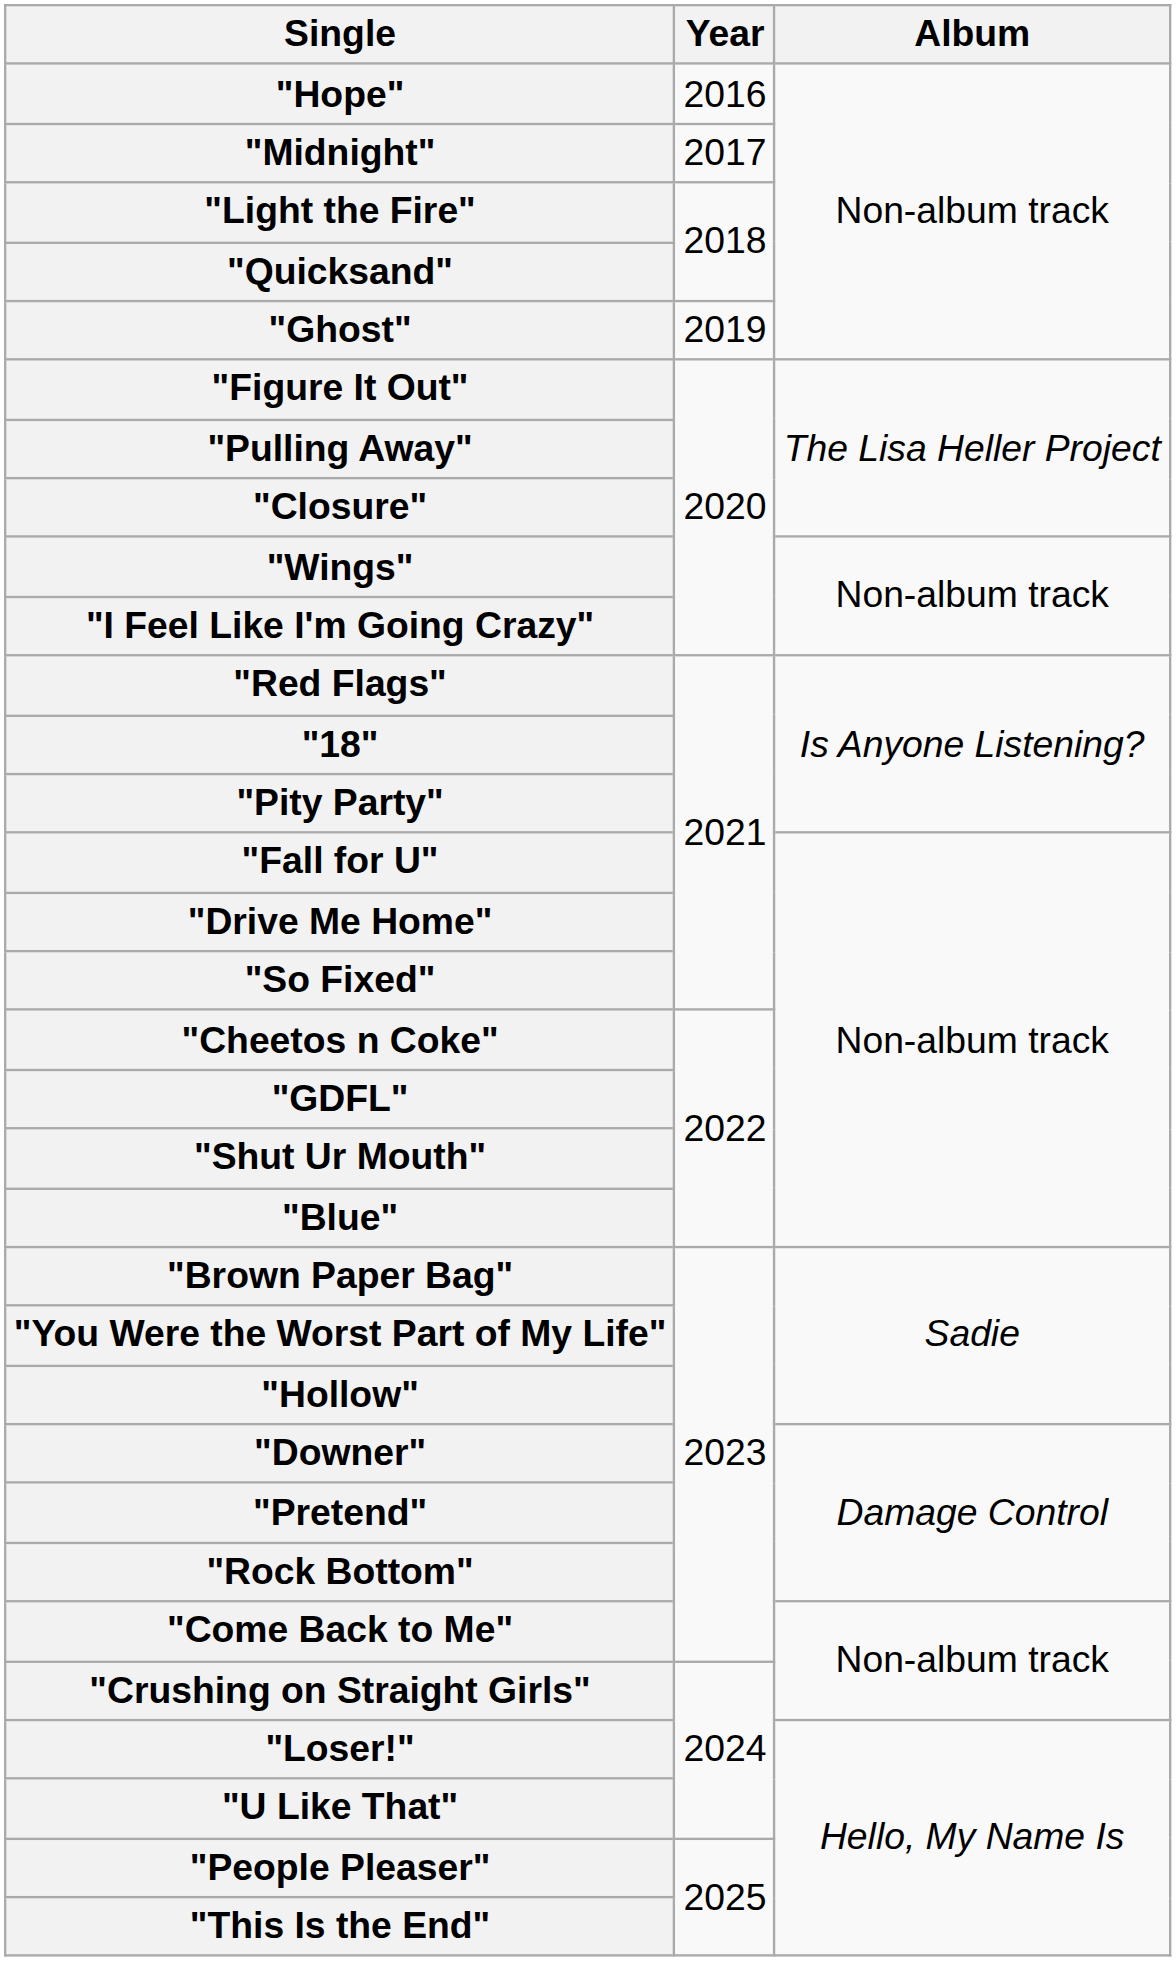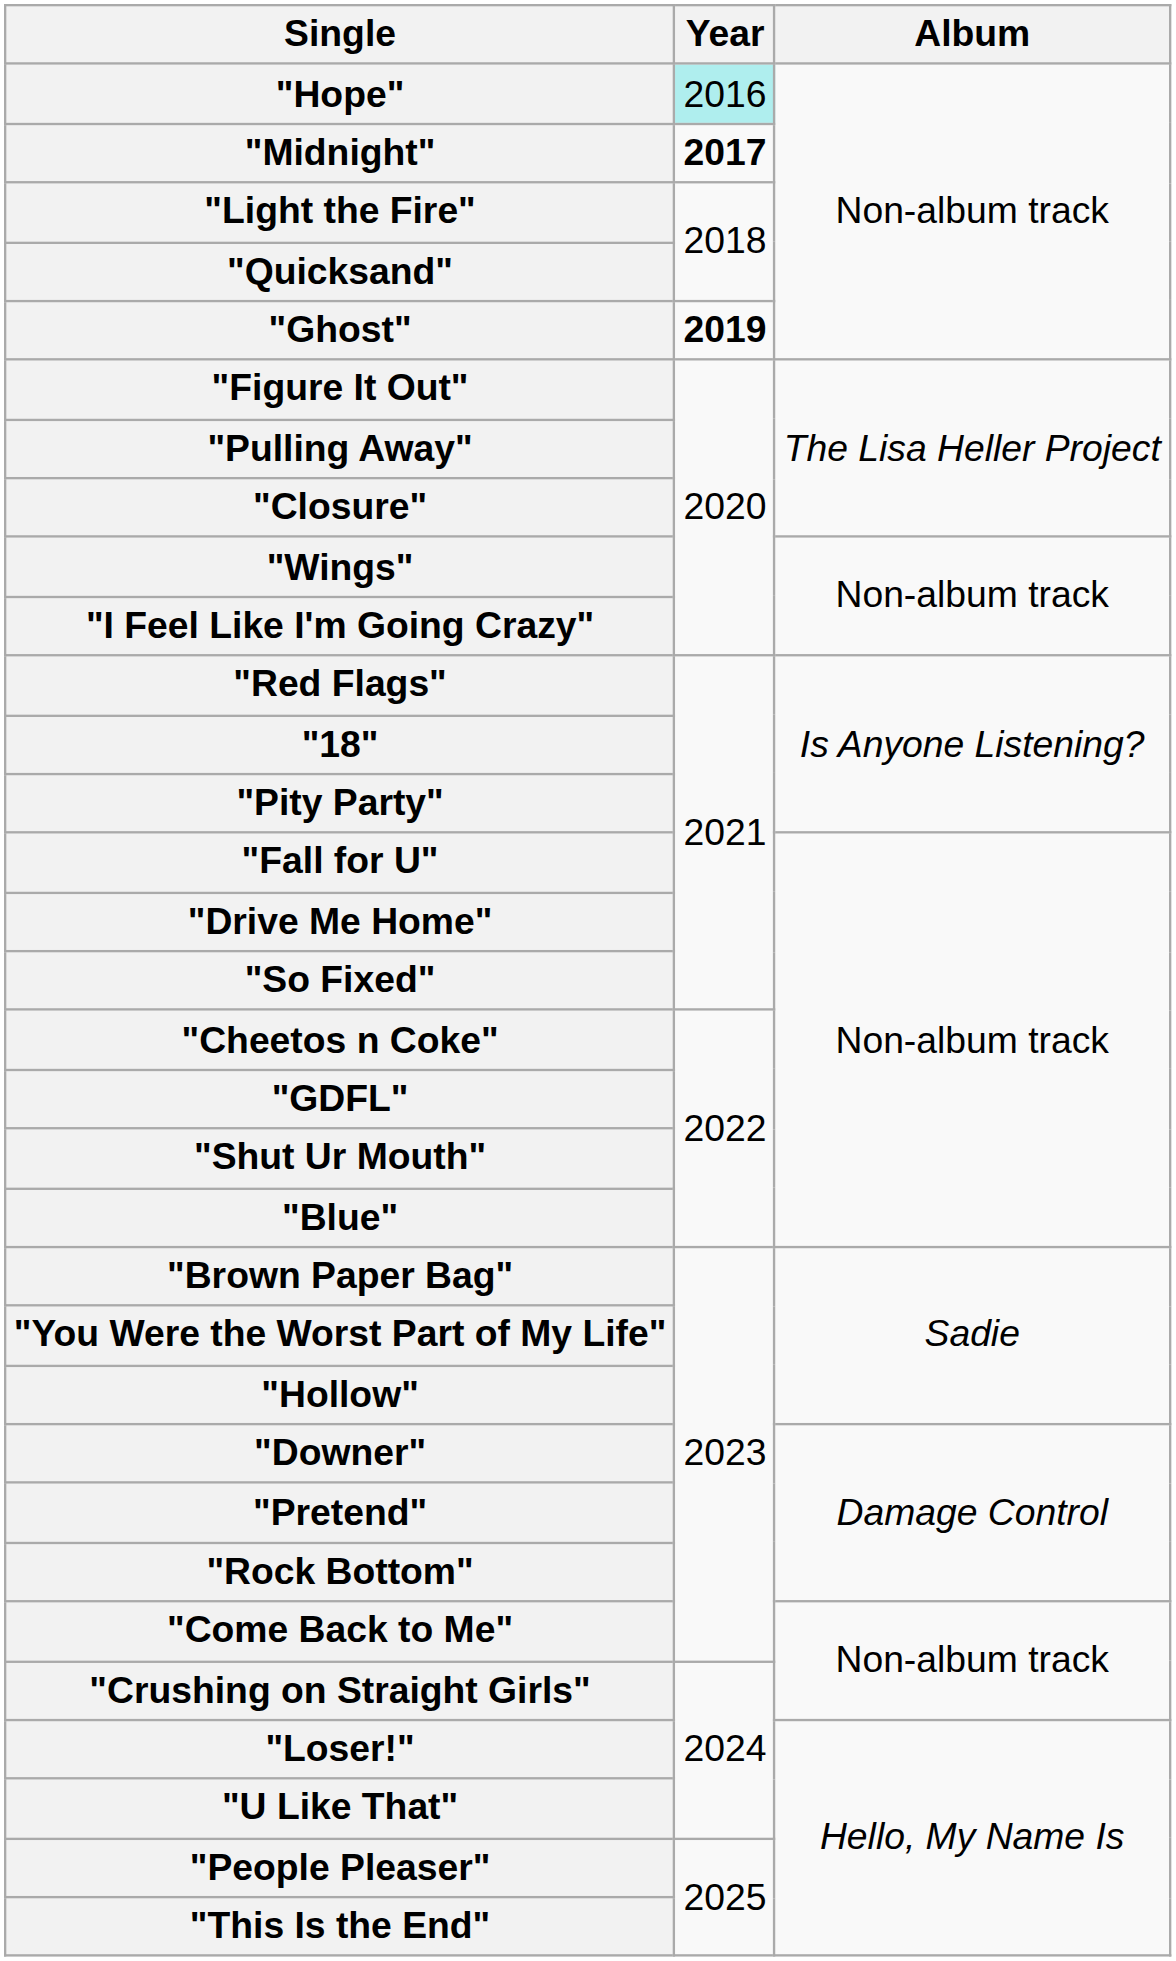(725, 93) no background -> (725, 93) paleturquoise background
(725, 152) normal -> (725, 152) bold
(725, 329) normal -> (725, 329) bold
